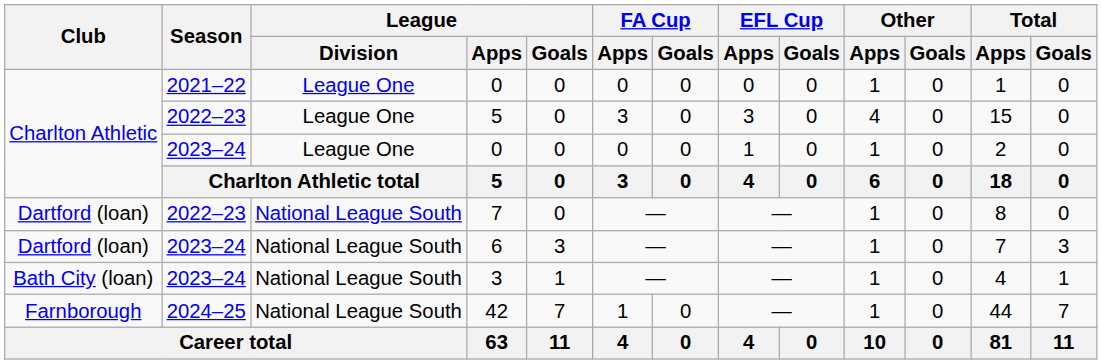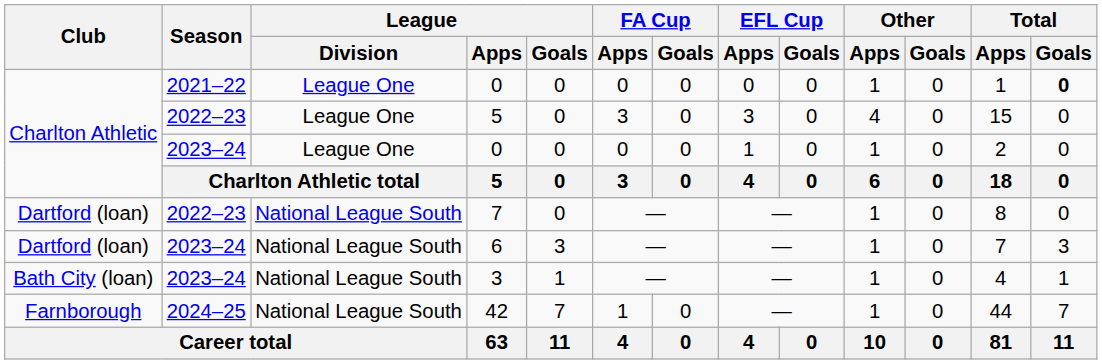(1064, 85) normal -> (1064, 85) bold
